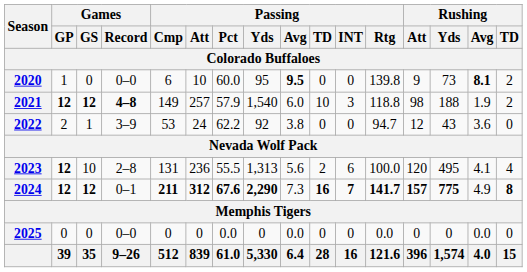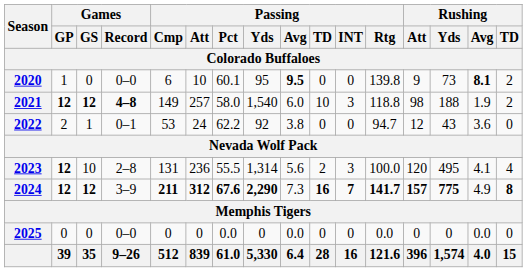(228, 80) 60.0 -> (228, 80) 60.1
(228, 102) 57.9 -> (228, 102) 58.0
(126, 124) 3–9 -> (126, 124) 0–1
(262, 168) 1,313 -> (262, 168) 1,314
(351, 168) 6 -> (351, 168) 3
(126, 189) 0–1 -> (126, 189) 3–9
